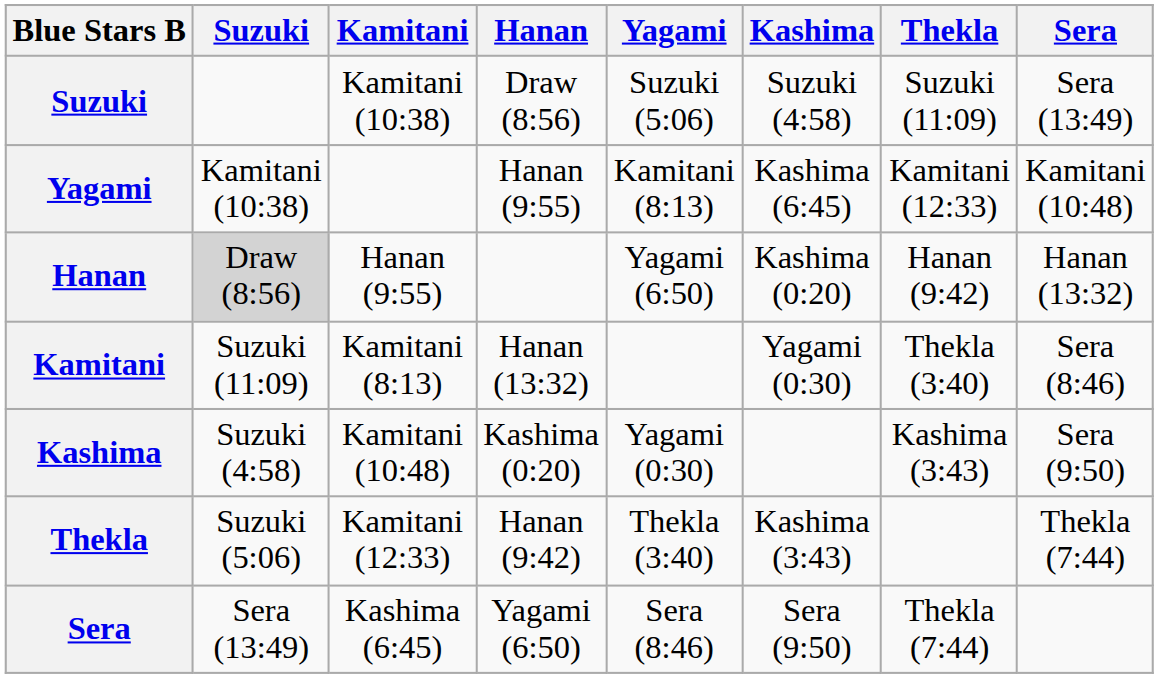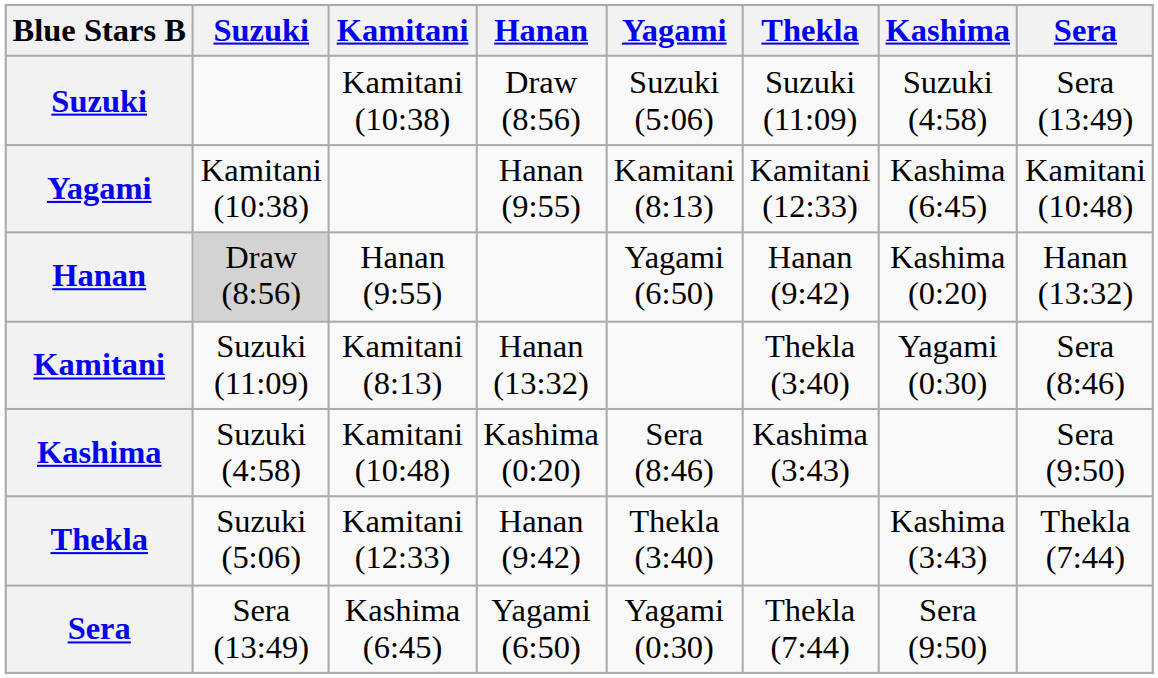columns swapped: (812, 30) <-> (950, 30)
(674, 452) Yagami (0:30) -> (674, 452) Sera (8:46)
(674, 628) Sera (8:46) -> (674, 628) Yagami (0:30)
